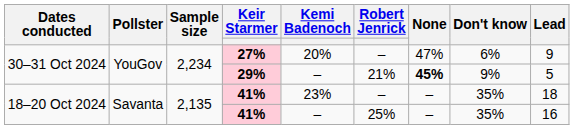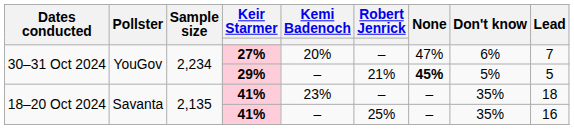(550, 55) 9 -> (550, 55) 7
(490, 75) 9% -> (490, 75) 5%
